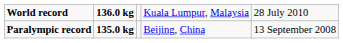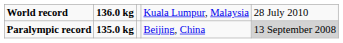(295, 29) no background -> (295, 29) lightgrey background
